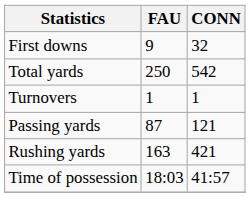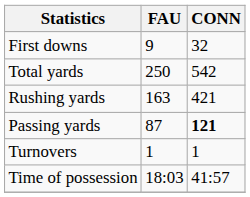rows swapped: (57, 151) <-> (43, 98)
(204, 125) normal -> (204, 125) bold
